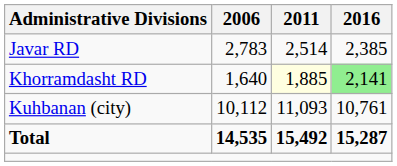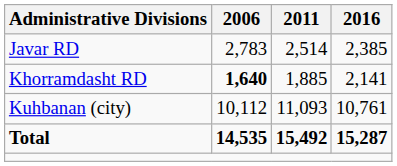(246, 78) normal -> (246, 78) bold
(306, 78) lightyellow background -> (306, 78) no background
(366, 78) lightgreen background -> (366, 78) no background
